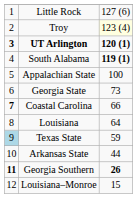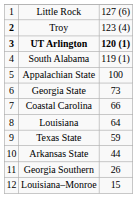(12, 28) normal -> (12, 28) bold
(116, 28) lightyellow background -> (116, 28) no background
(116, 59) bold -> (116, 59) normal
(12, 106) bold -> (12, 106) normal
(12, 138) lightblue background -> (12, 138) no background
(12, 169) bold -> (12, 169) normal
(116, 169) bold -> (116, 169) normal
